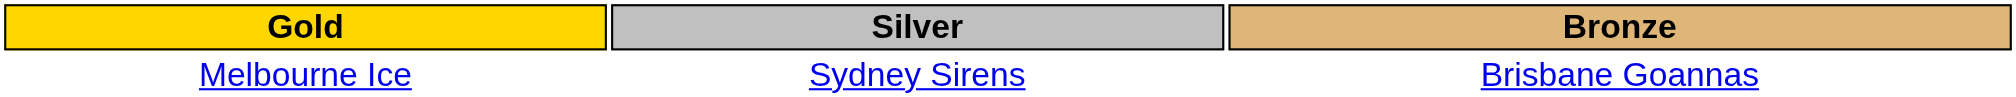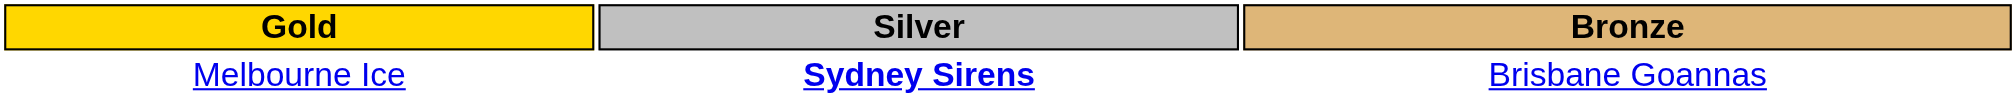(917, 75) normal -> (919, 75) bold
